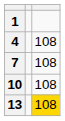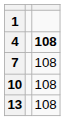(46, 42) normal -> (46, 42) bold
(46, 105) gold background -> (46, 105) no background
